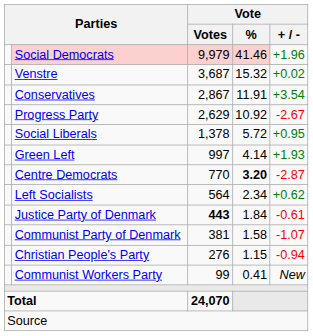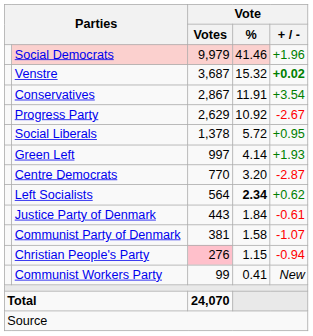(289, 74) normal -> (289, 74) bold
(255, 174) bold -> (255, 174) normal
(255, 194) normal -> (255, 194) bold
(219, 214) bold -> (219, 214) normal
(219, 255) no background -> (219, 255) pink background
